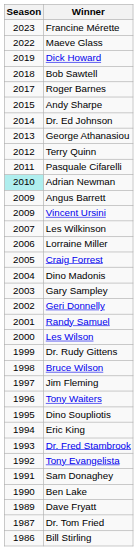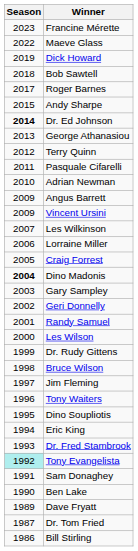(24, 120) normal -> (24, 120) bold
(24, 182) paleturquoise background -> (24, 182) no background
(24, 275) normal -> (24, 275) bold
(24, 461) no background -> (24, 461) paleturquoise background
